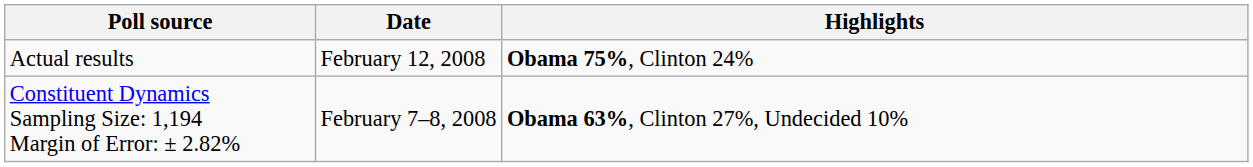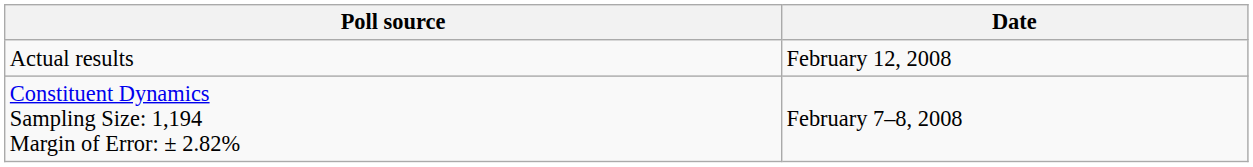- column: (875, 22)
